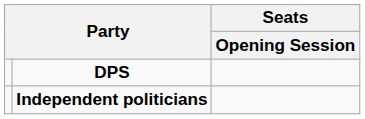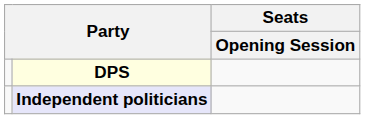(112, 72) no background -> (112, 72) lightyellow background
(112, 99) no background -> (112, 99) lavender background
